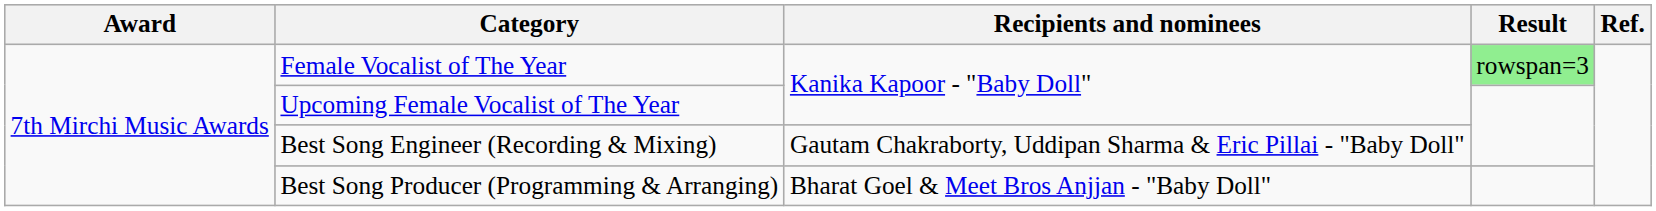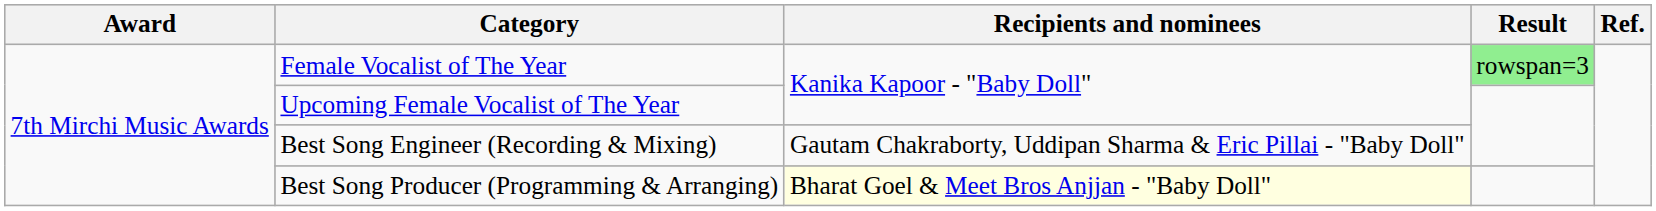(1031, 184) no background -> (1031, 184) lightyellow background
